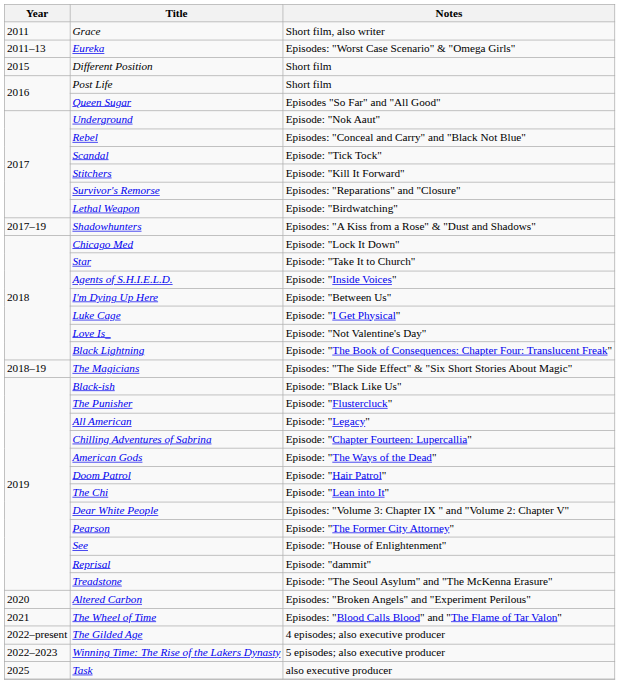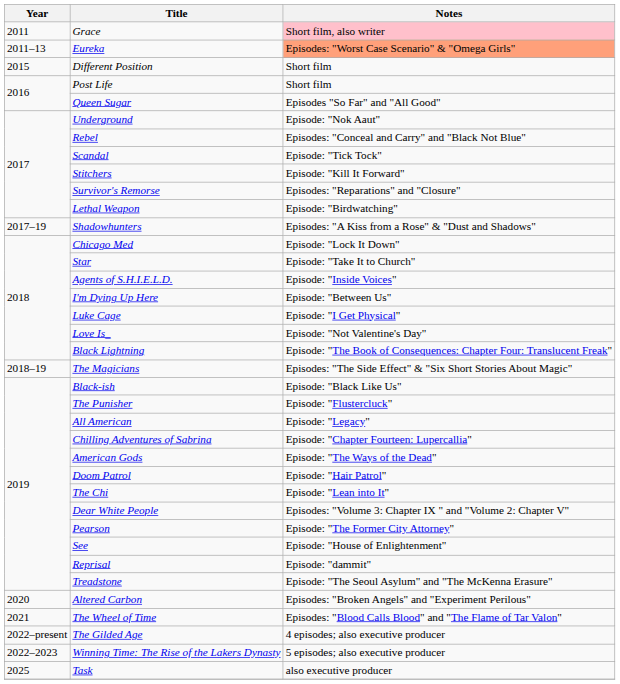(335, 31) no background -> (335, 31) pink background
(400, 48) no background -> (400, 48) lightsalmon background
